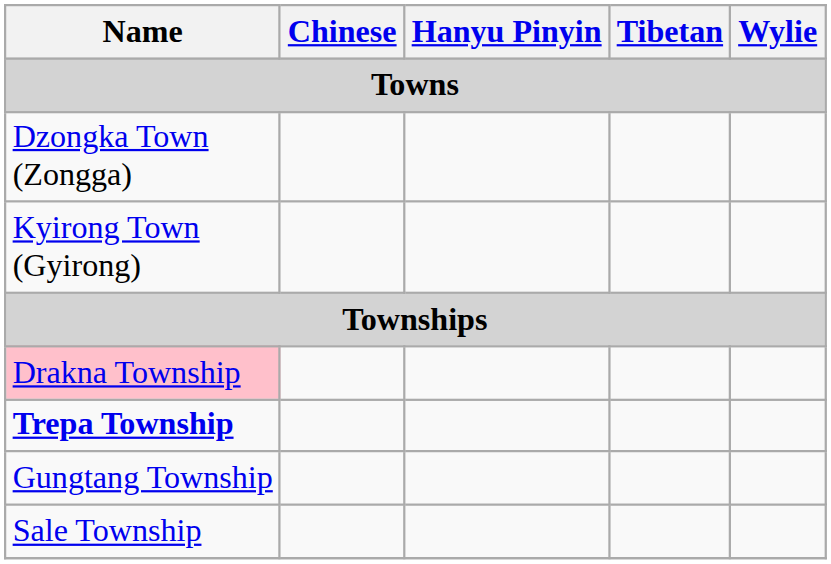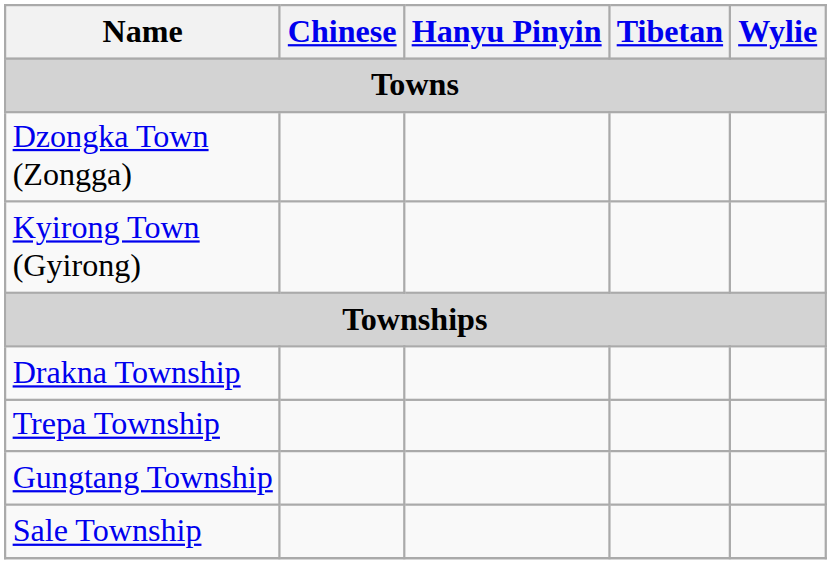(127, 372) pink background -> (127, 372) no background
(123, 424) bold -> (116, 424) normal
